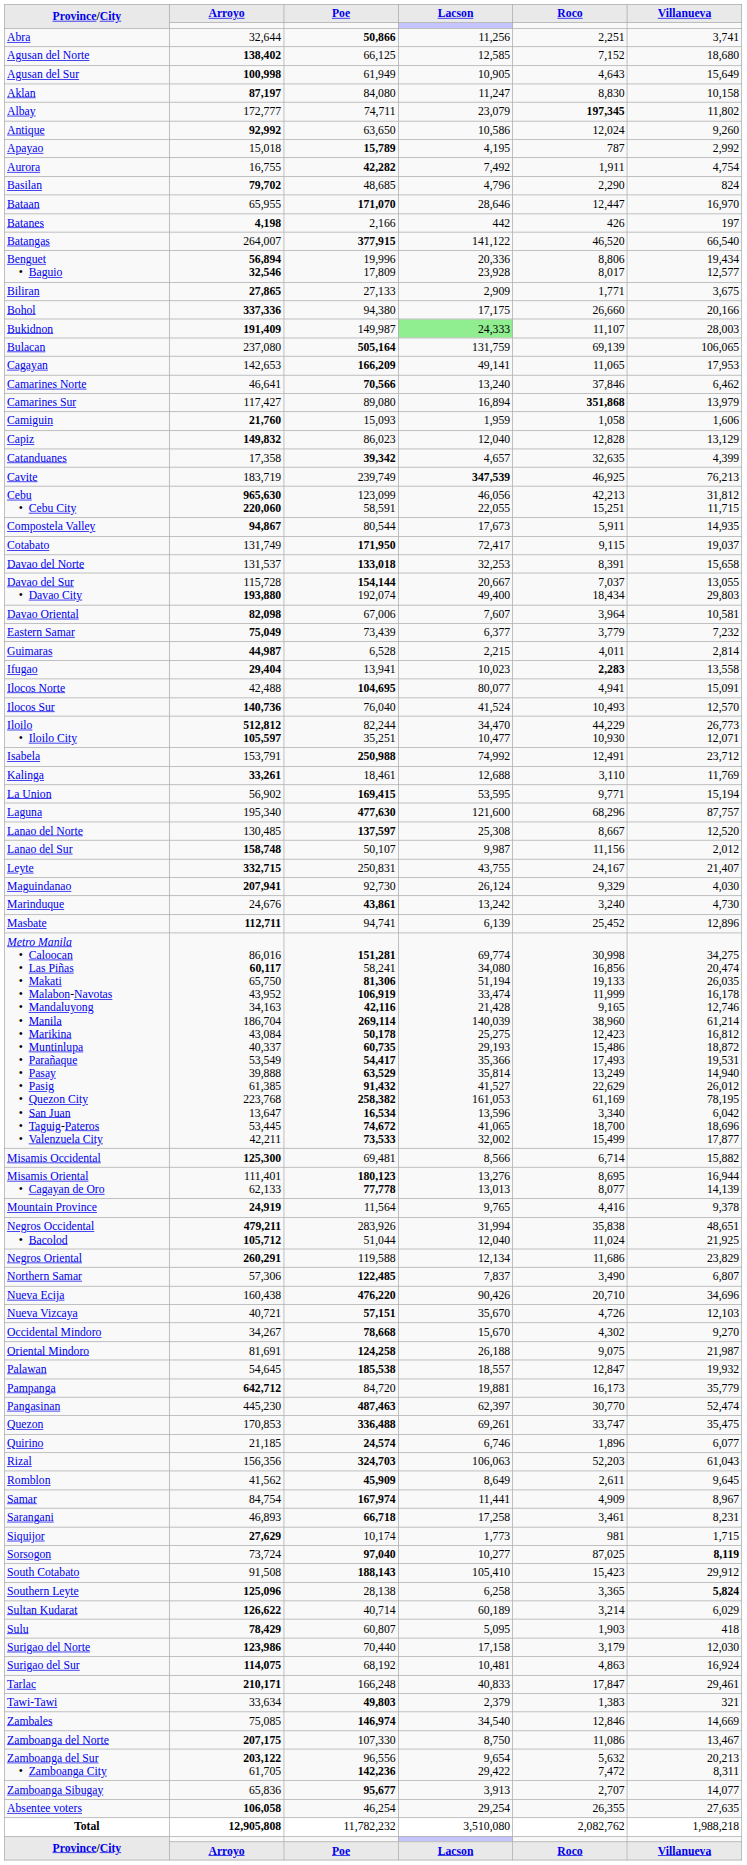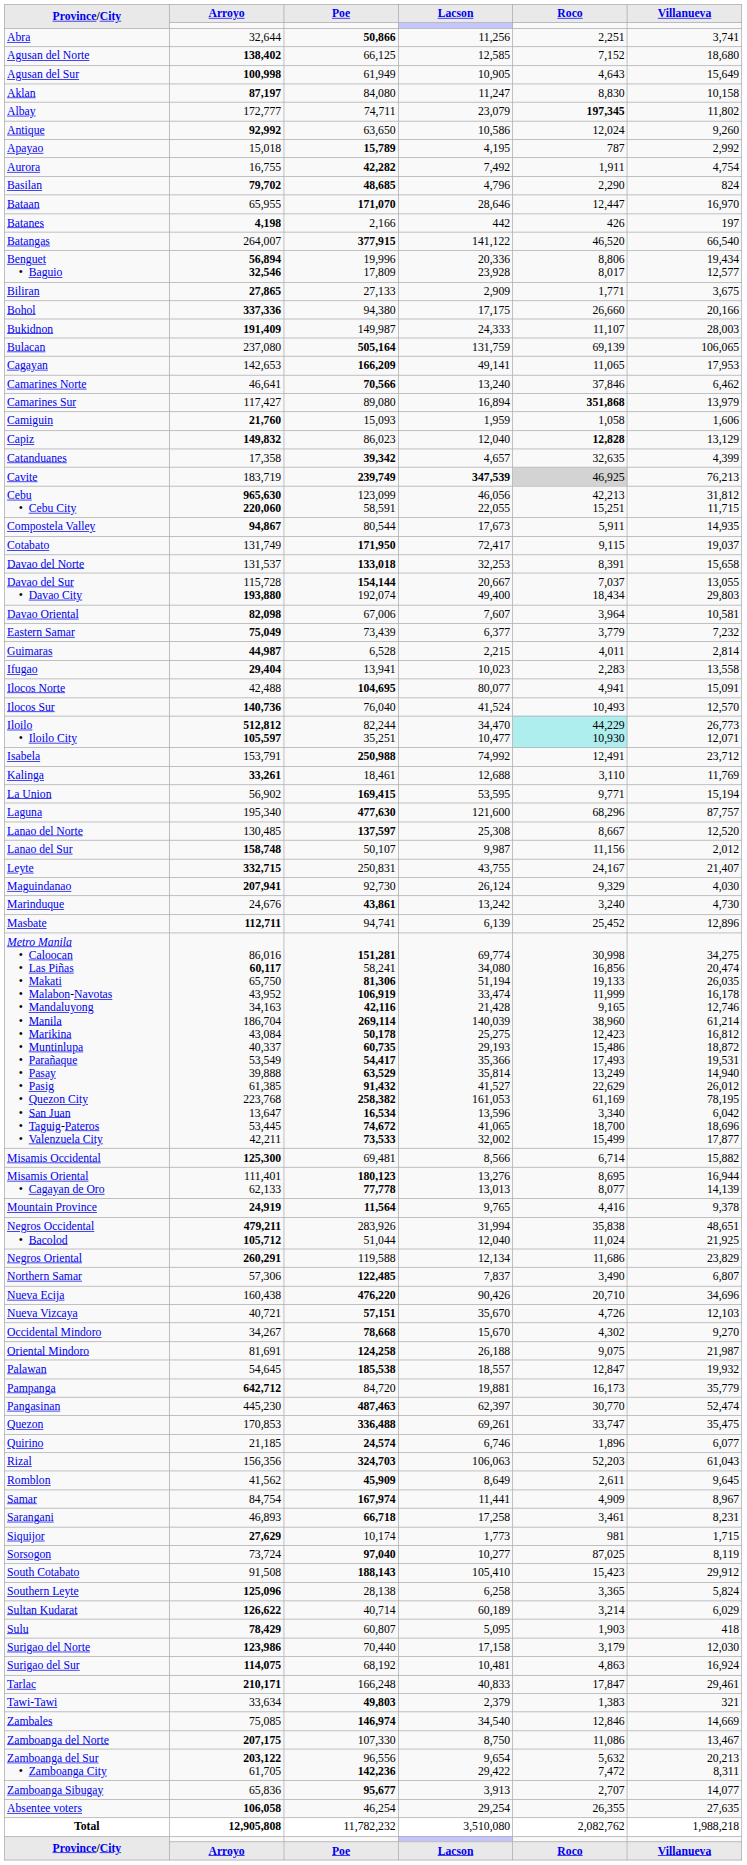(380, 185) normal -> (380, 185) bold
(494, 328) lightgreen background -> (494, 328) no background
(609, 439) normal -> (609, 439) bold
(377, 476) normal -> (377, 476) bold
(609, 476) no background -> (609, 476) lightgrey background
(611, 669) bold -> (611, 669) normal
(609, 731) no background -> (609, 731) paleturquoise background
(380, 1208) normal -> (380, 1208) bold
(726, 1554) bold -> (726, 1554) normal
(726, 1591) bold -> (726, 1591) normal
